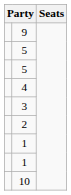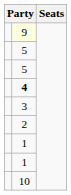(24, 32) no background -> (24, 32) lightyellow background
(24, 88) normal -> (24, 88) bold
